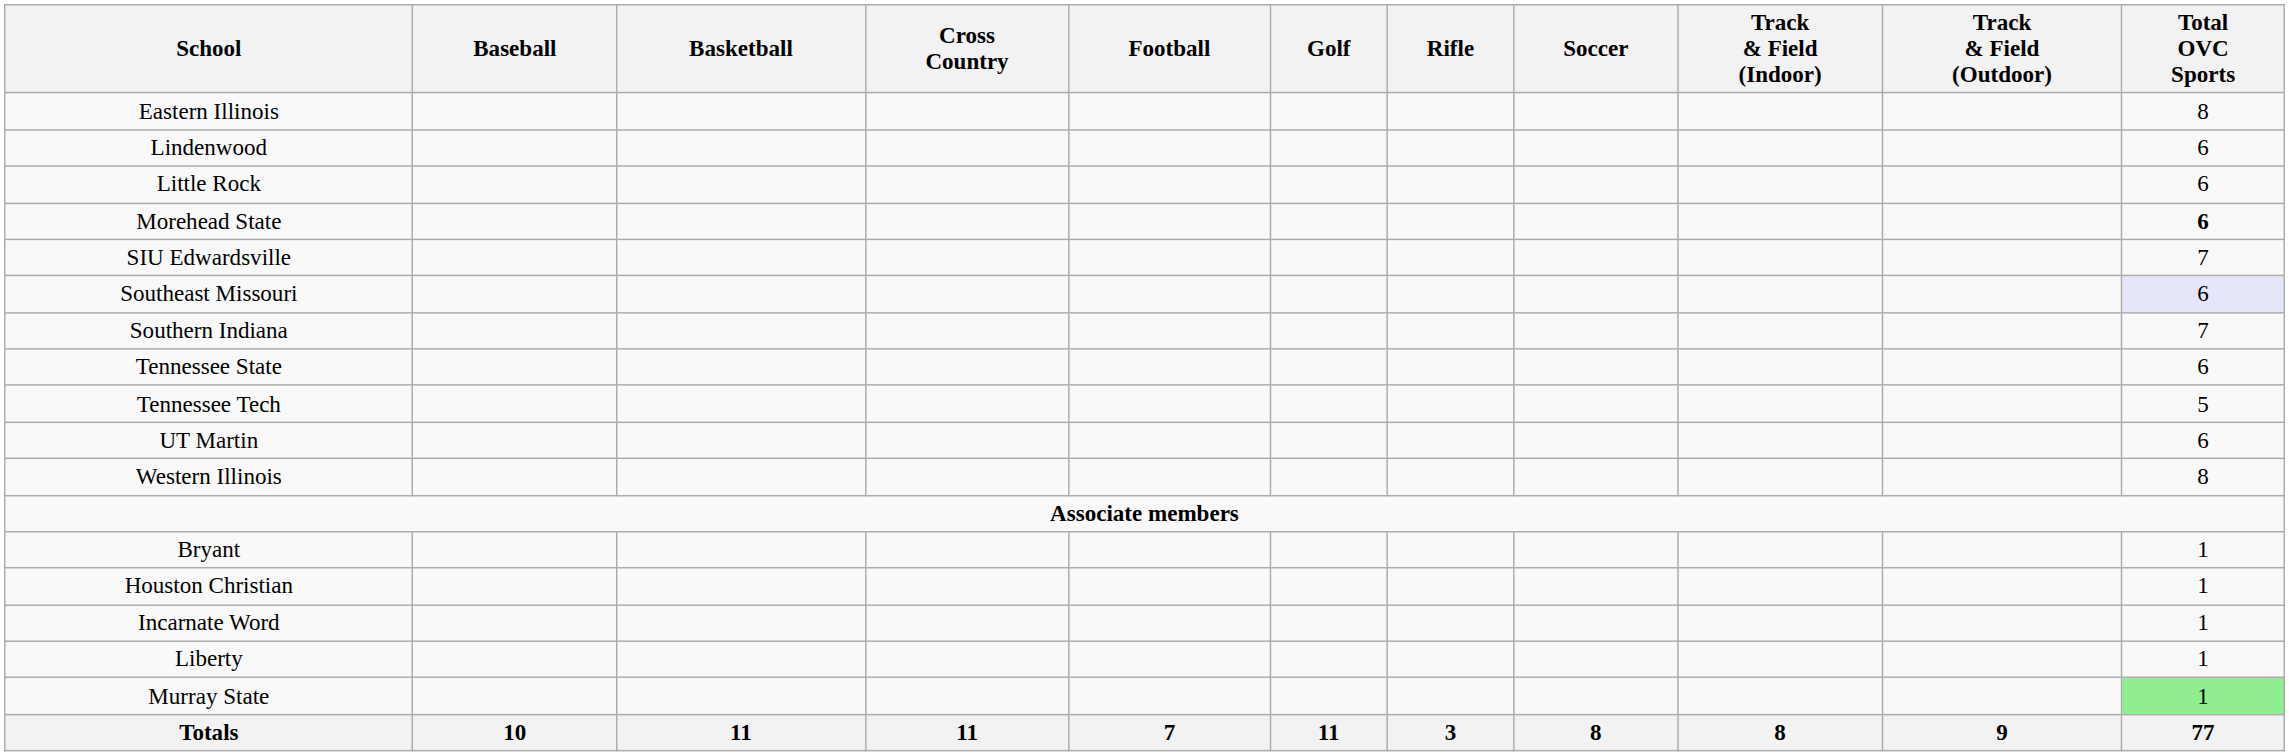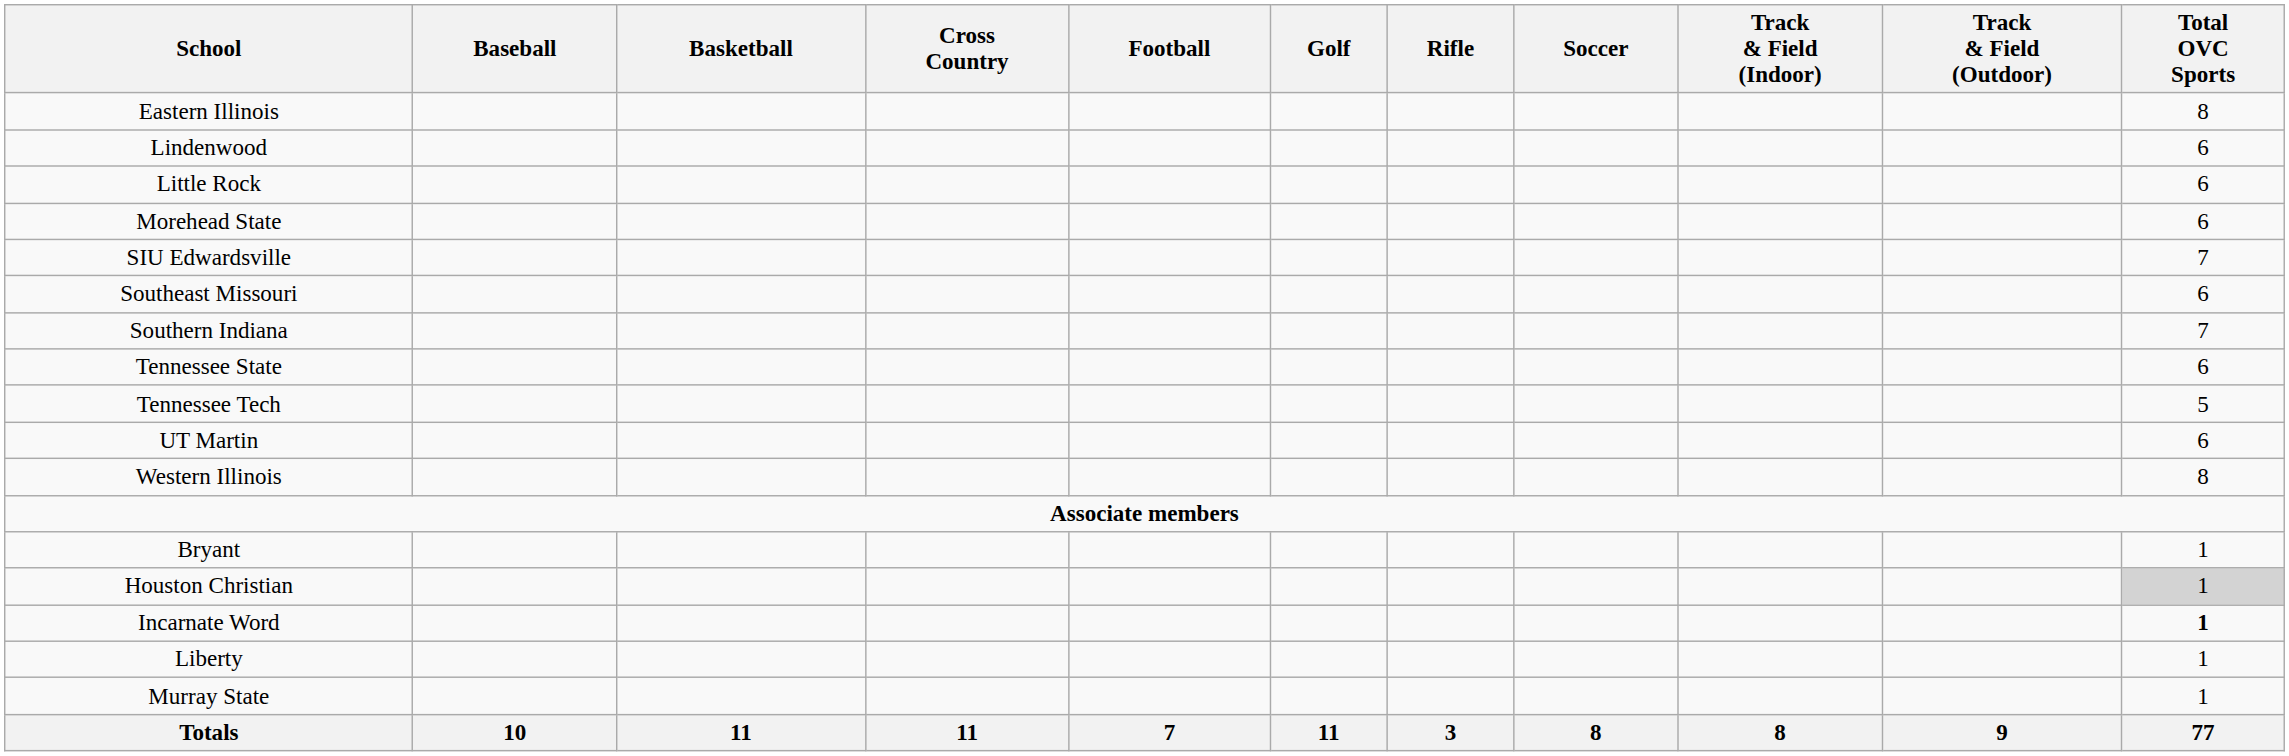(2203, 220) bold -> (2203, 220) normal
(2203, 293) lavender background -> (2203, 293) no background
(2203, 586) no background -> (2203, 586) lightgrey background
(2203, 622) normal -> (2203, 622) bold
(2203, 695) lightgreen background -> (2203, 695) no background
